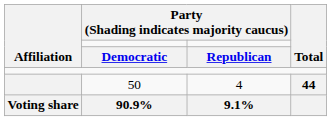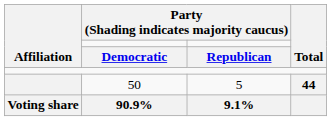(239, 84) 4 -> (239, 84) 5
